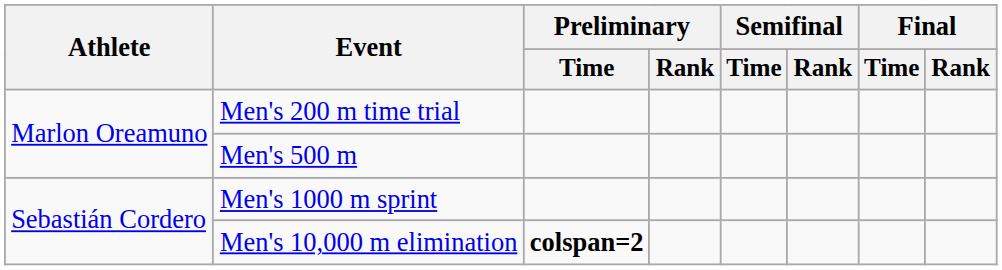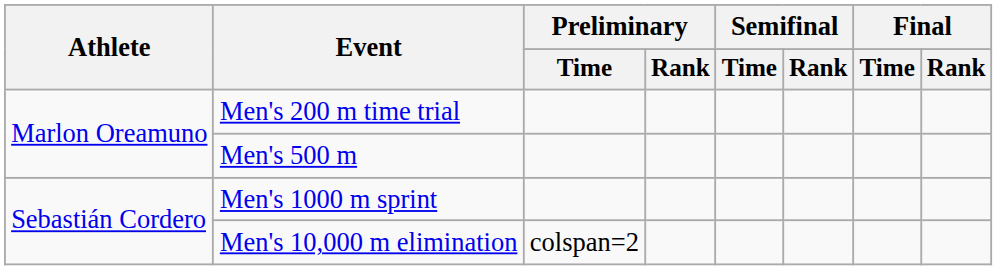(587, 242) bold -> (584, 242) normal
